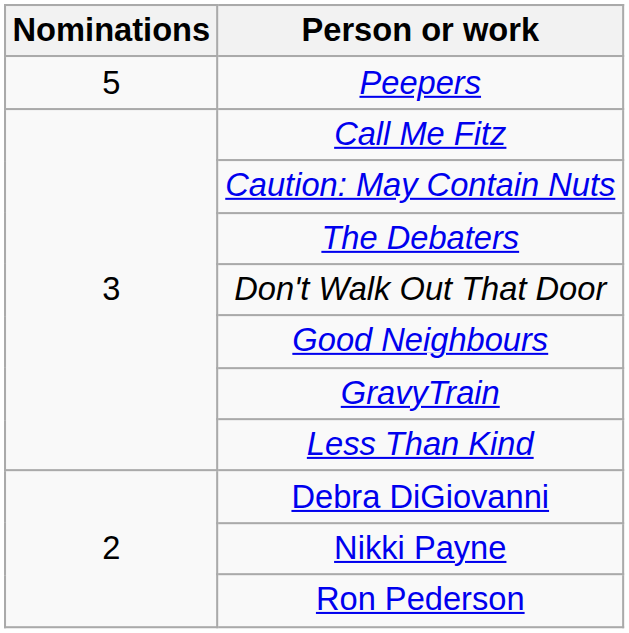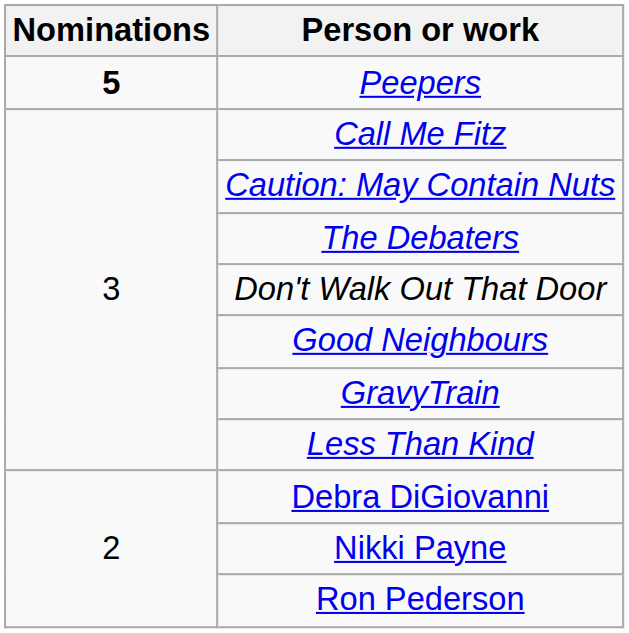(111, 82) normal -> (111, 82) bold
